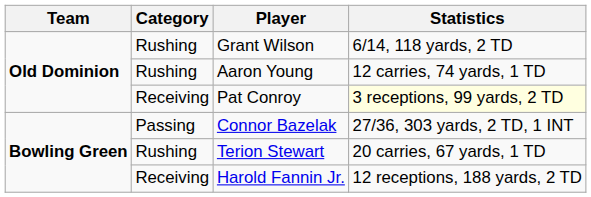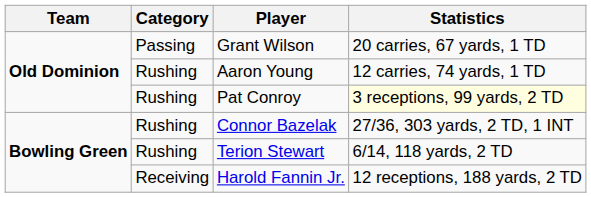(166, 45) Rushing -> (165, 45) Passing
(433, 45) 6/14, 118 yards, 2 TD -> (449, 45) 20 carries, 67 yards, 1 TD
(172, 98) Receiving -> (166, 98) Rushing
(165, 125) Passing -> (166, 125) Rushing
(449, 151) 20 carries, 67 yards, 1 TD -> (433, 151) 6/14, 118 yards, 2 TD
